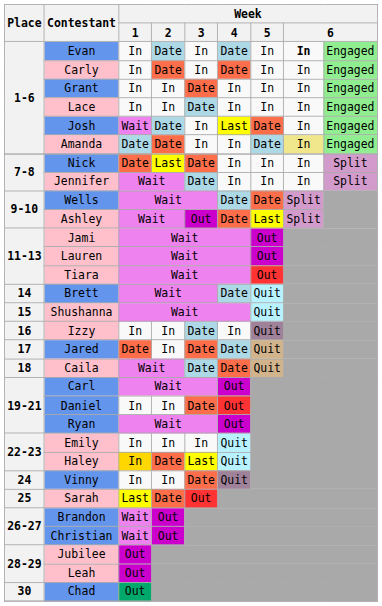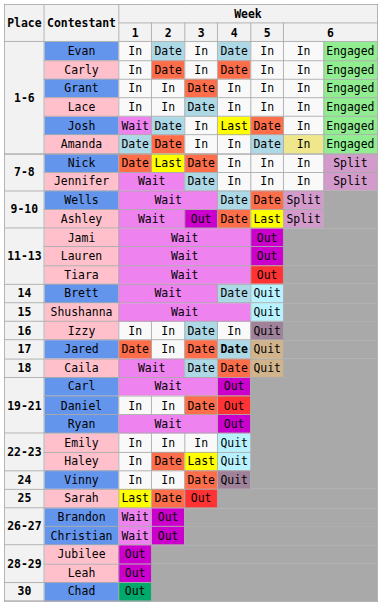(304, 51) bold -> (304, 51) normal
(234, 349) normal -> (234, 349) bold
(135, 461) gold background -> (135, 461) no background
